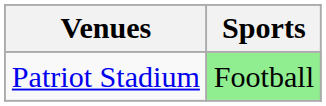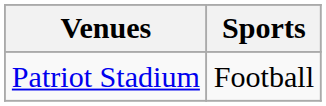(264, 76) lightgreen background -> (264, 76) no background
